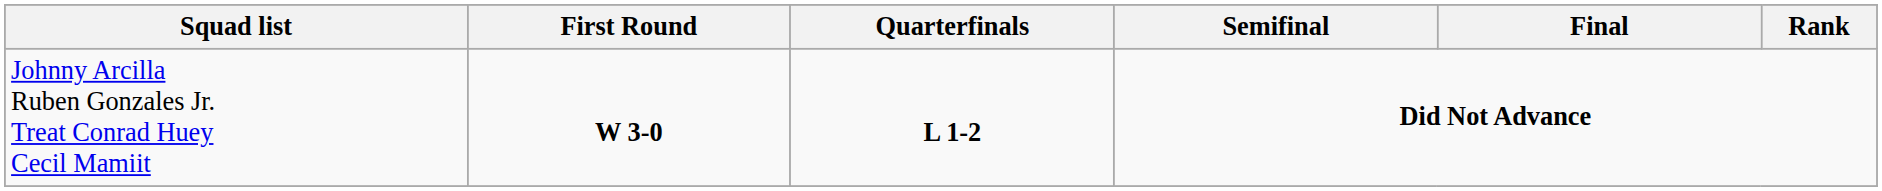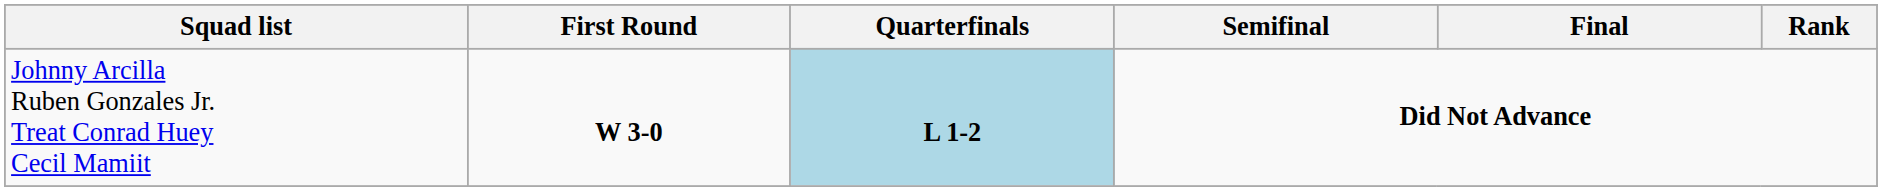(952, 132) no background -> (952, 132) lightblue background
